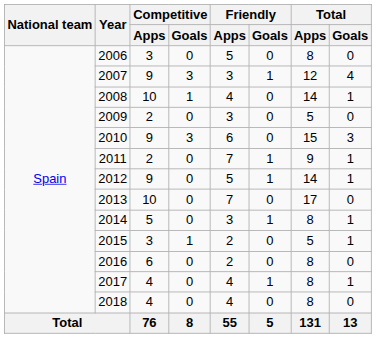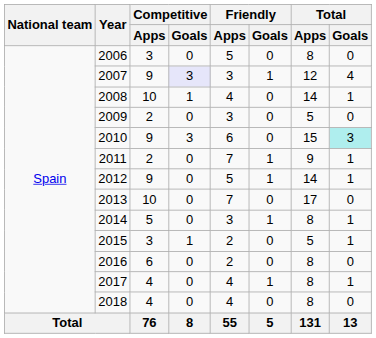(190, 76) no background -> (190, 76) lavender background
(350, 138) no background -> (350, 138) paleturquoise background
